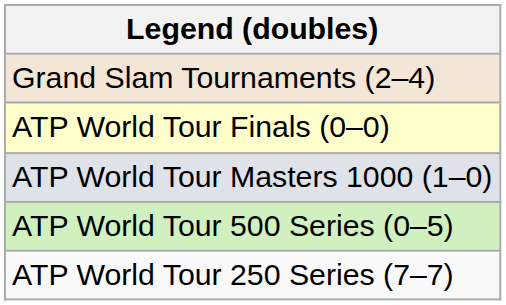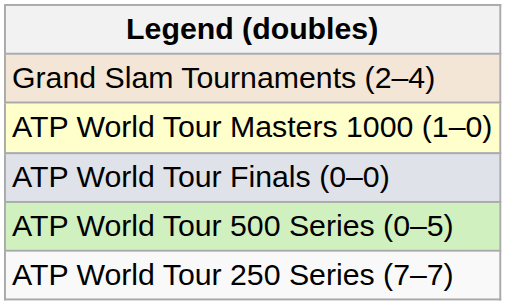(201, 126) ATP World Tour Finals (0–0) -> (252, 126) ATP World Tour Masters 1000 (1–0)
(252, 175) ATP World Tour Masters 1000 (1–0) -> (201, 175) ATP World Tour Finals (0–0)
